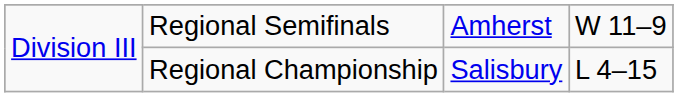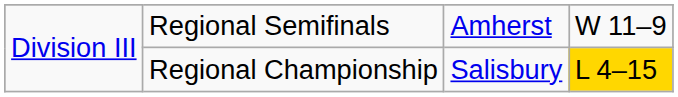(616, 69) no background -> (616, 69) gold background
